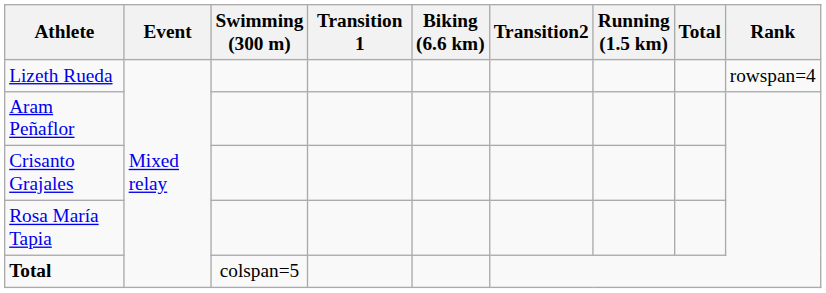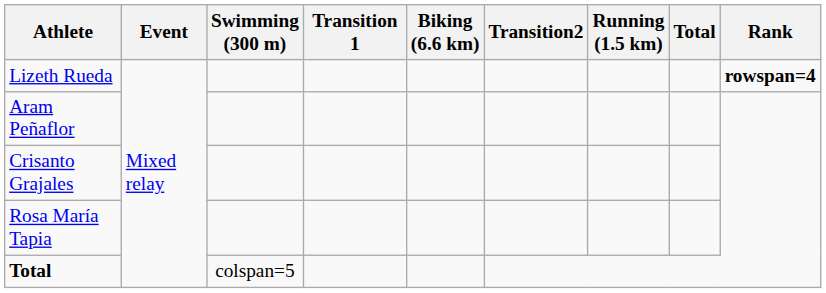(773, 75) normal -> (770, 75) bold
